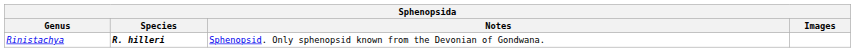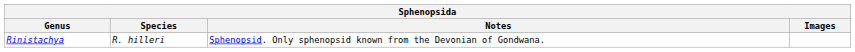(139, 40) bold -> (139, 40) normal
